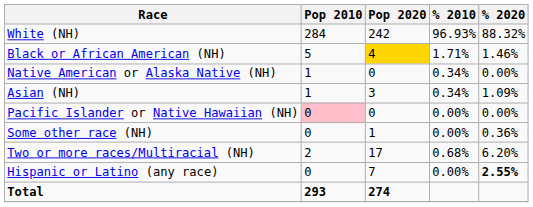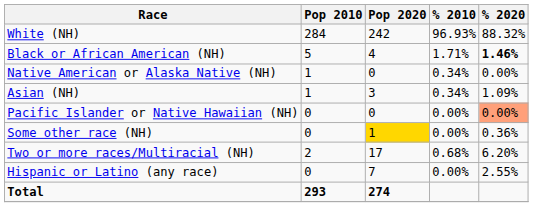(372, 54) gold background -> (372, 54) no background
(500, 54) normal -> (500, 54) bold
(308, 113) pink background -> (308, 113) no background
(500, 113) no background -> (500, 113) lightsalmon background
(372, 133) no background -> (372, 133) gold background
(500, 172) bold -> (500, 172) normal
